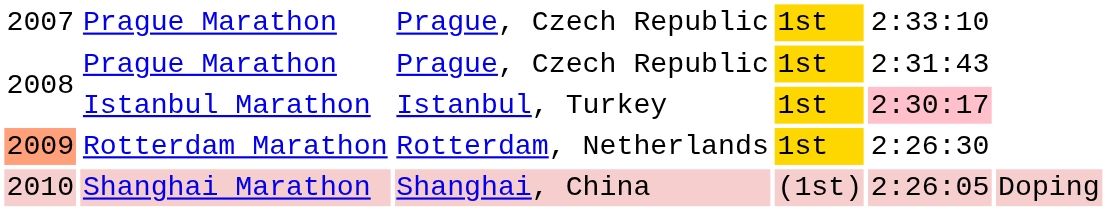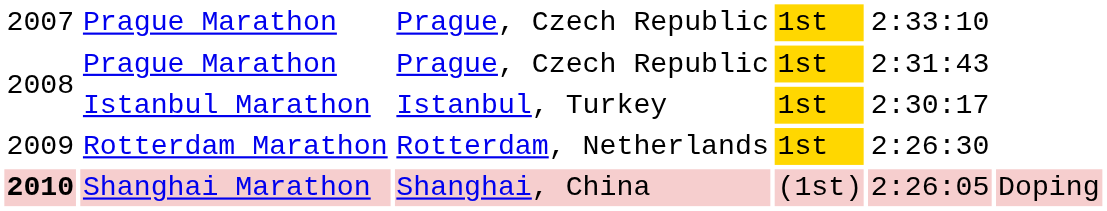(930, 105) pink background -> (930, 105) no background
(40, 146) lightsalmon background -> (40, 146) no background
(40, 188) normal -> (40, 188) bold
